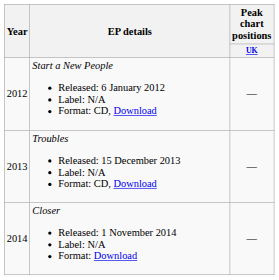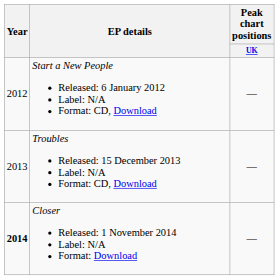(17, 238) normal -> (17, 238) bold
